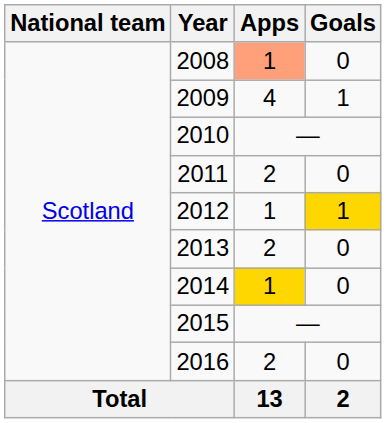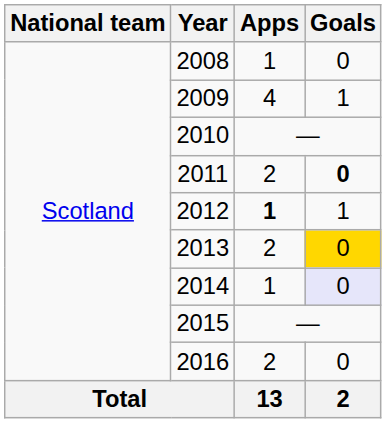(270, 60) lightsalmon background -> (270, 60) no background
(343, 173) normal -> (343, 173) bold
(270, 211) normal -> (270, 211) bold
(343, 211) gold background -> (343, 211) no background
(343, 248) no background -> (343, 248) gold background
(270, 286) gold background -> (270, 286) no background
(343, 286) no background -> (343, 286) lavender background
